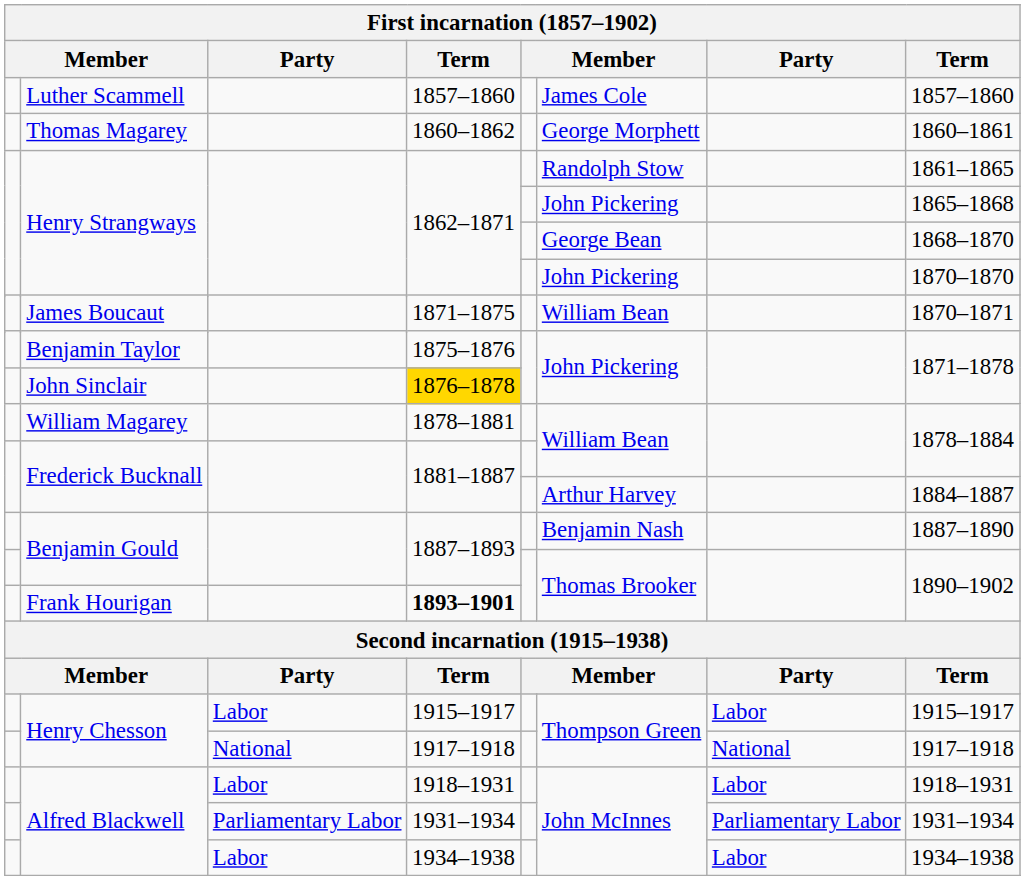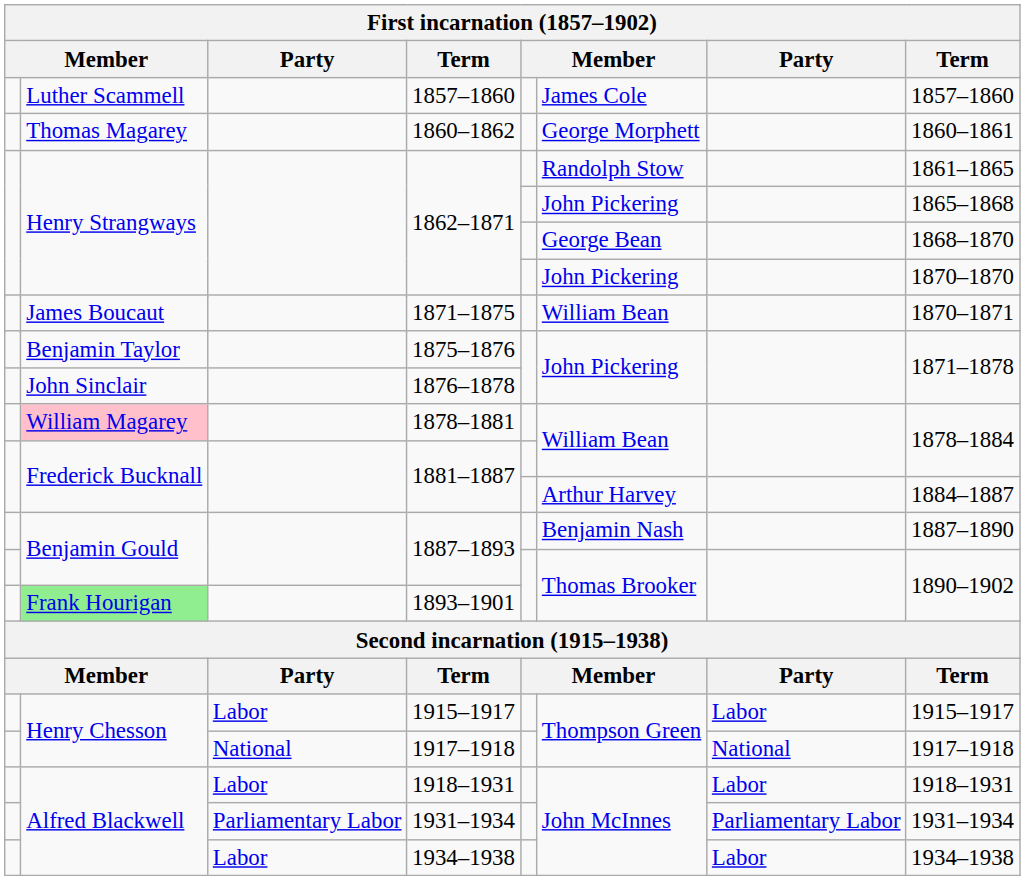(464, 385) gold background -> (464, 385) no background
(107, 421) no background -> (107, 421) pink background
(99, 603) no background -> (99, 603) lightgreen background
(464, 603) bold -> (464, 603) normal
